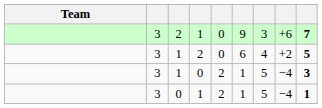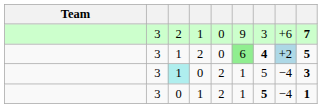(243, 53) no background -> (243, 53) lightgreen background
(264, 53) normal -> (264, 53) bold
(285, 53) no background -> (285, 53) lightblue background
(179, 73) no background -> (179, 73) paleturquoise background
(264, 93) normal -> (264, 93) bold
